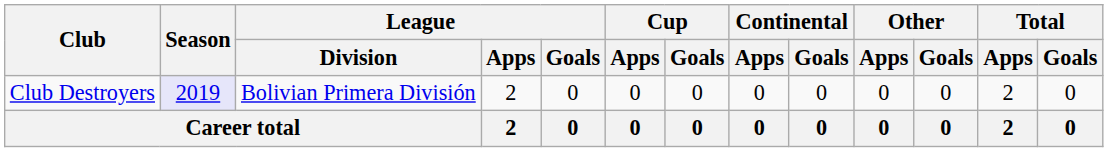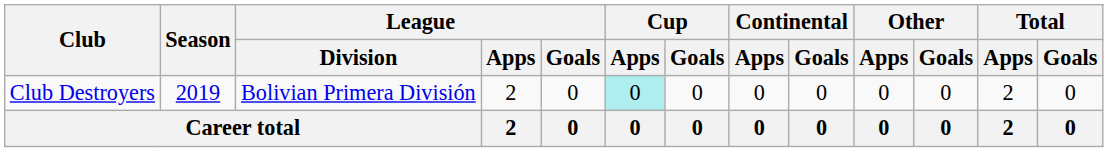(198, 92) lavender background -> (198, 92) no background
(635, 92) no background -> (635, 92) paleturquoise background
